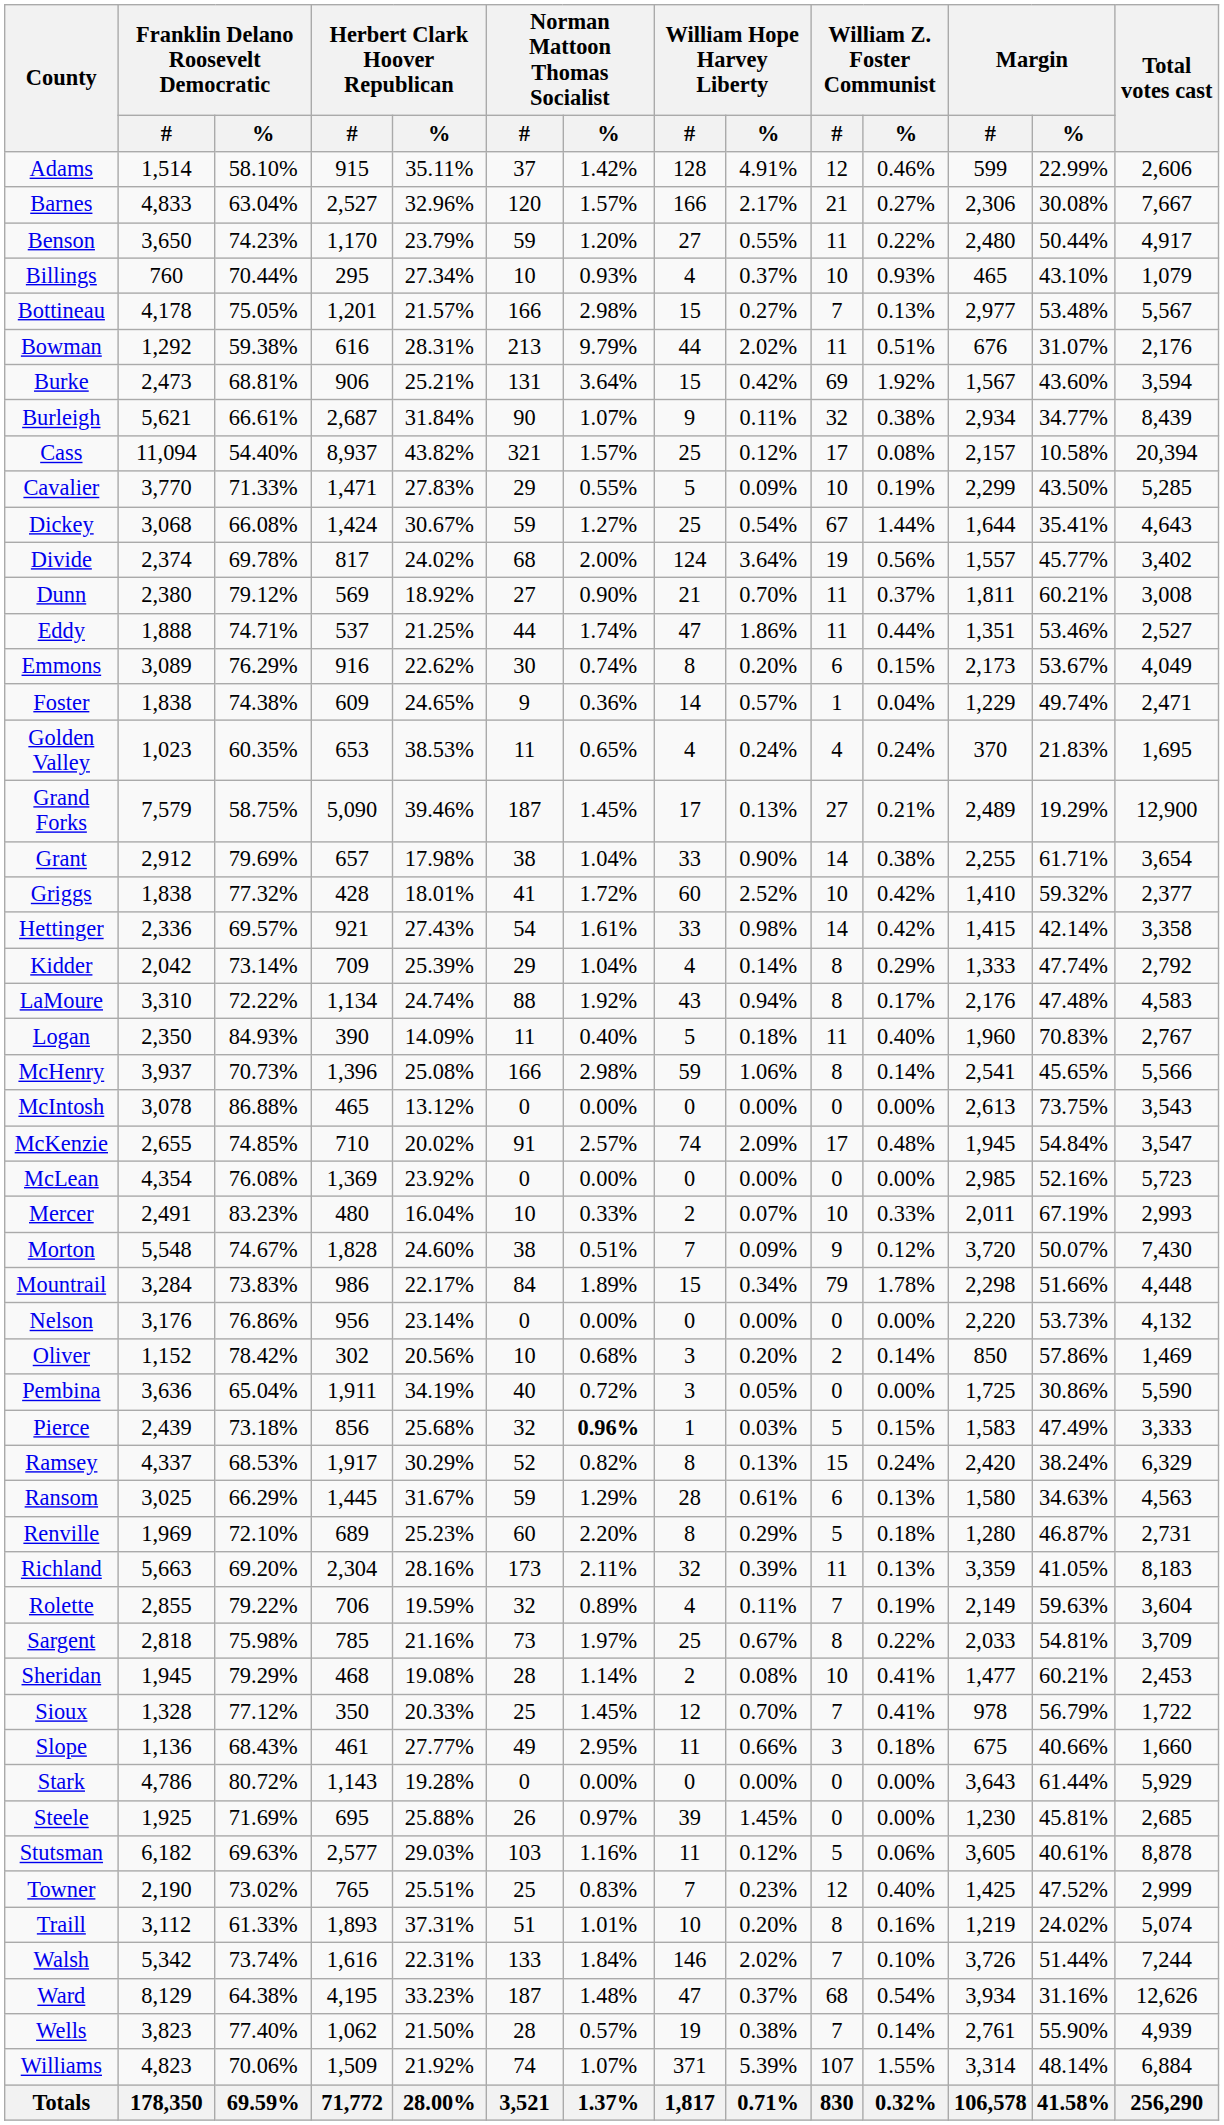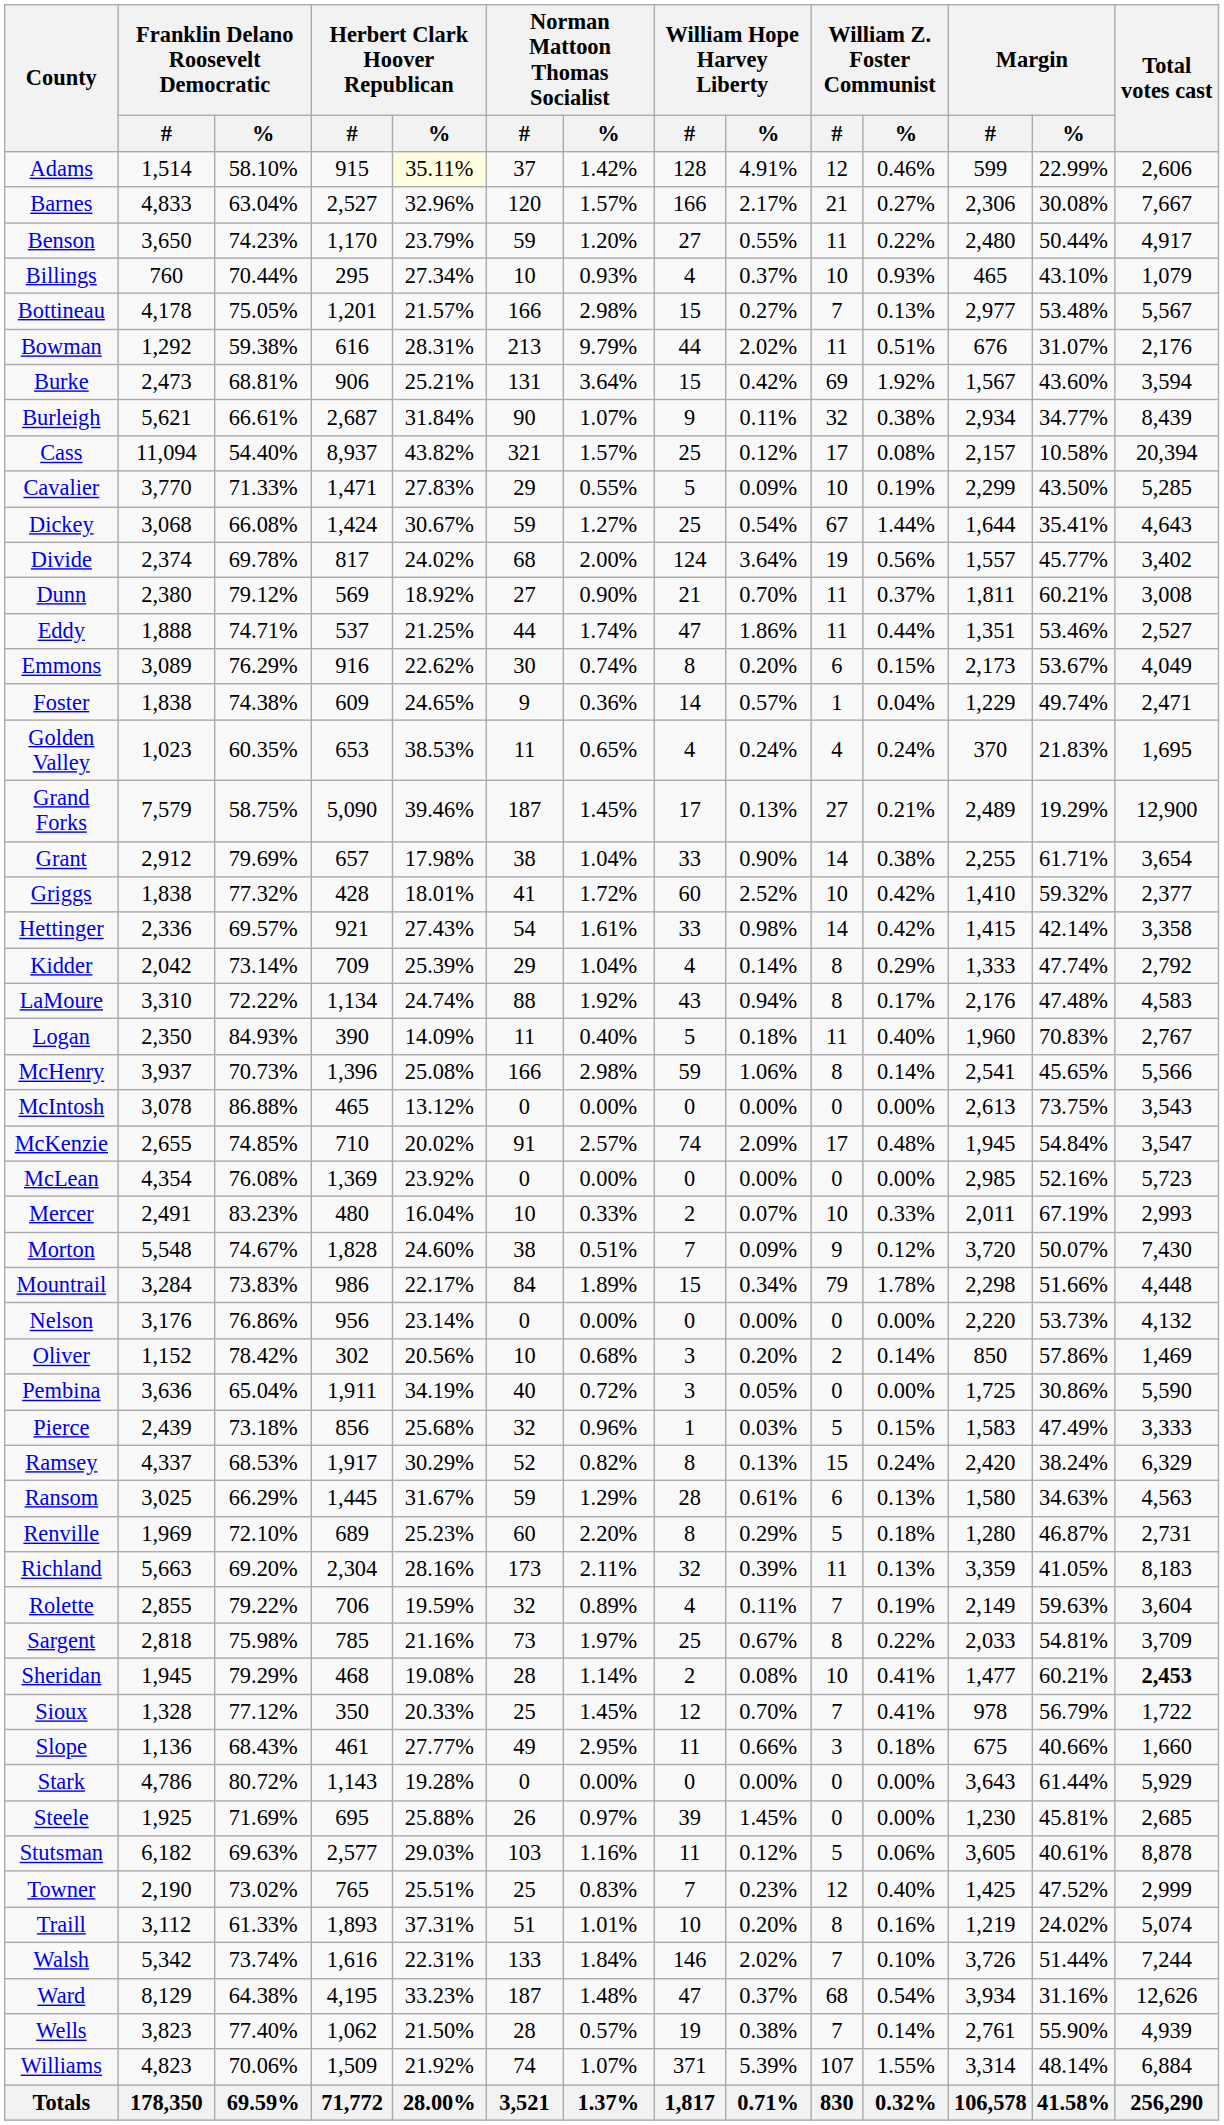(439, 168) no background -> (439, 168) lightyellow background
(608, 1427) bold -> (608, 1427) normal
(1167, 1675) normal -> (1167, 1675) bold
